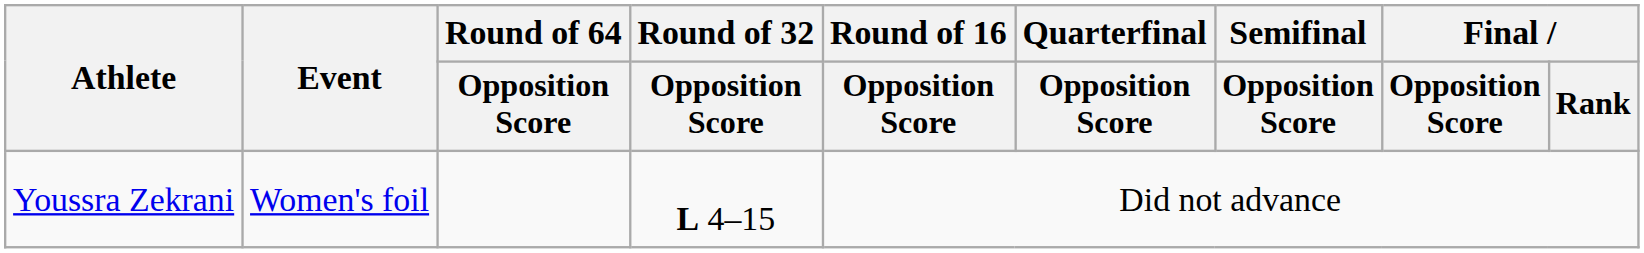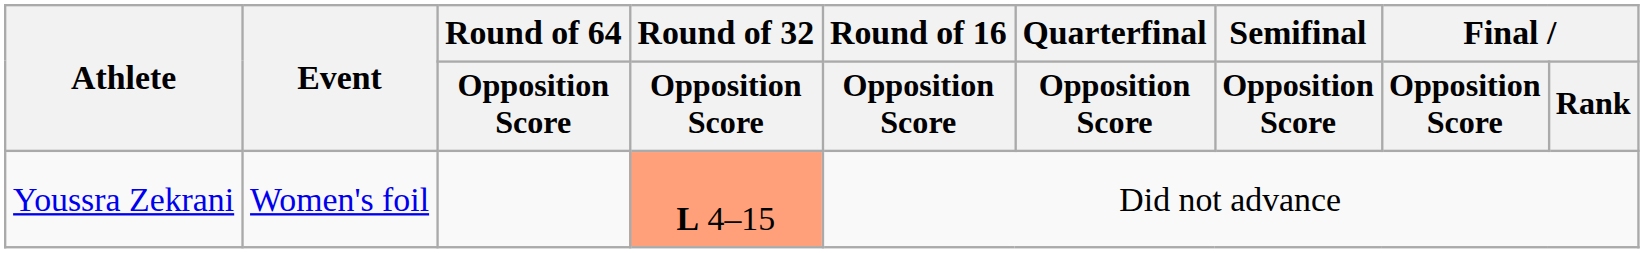(726, 218) no background -> (726, 218) lightsalmon background
